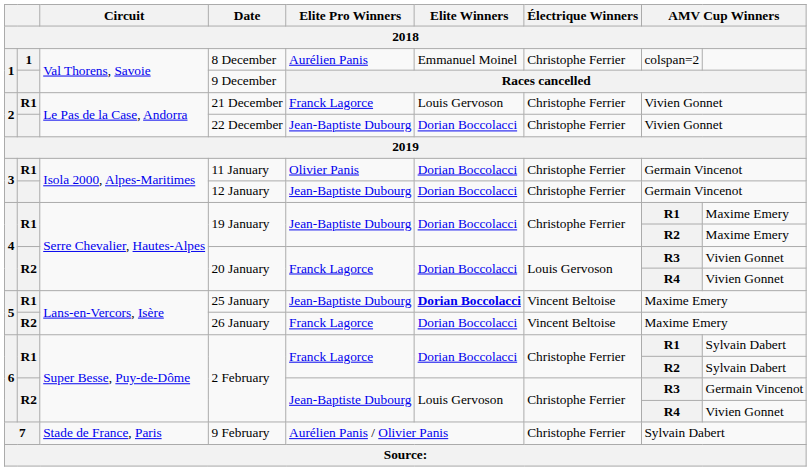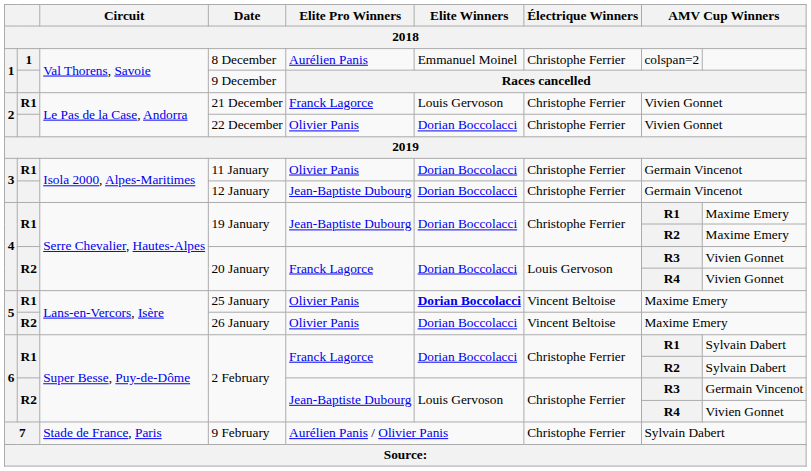(350, 125) Jean-Baptiste Dubourg -> (324, 125) Olivier Panis
(350, 300) Jean-Baptiste Dubourg -> (324, 300) Olivier Panis
(331, 322) Franck Lagorce -> (324, 322) Olivier Panis
